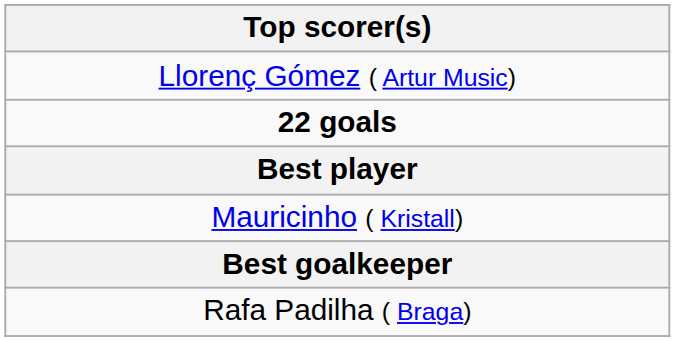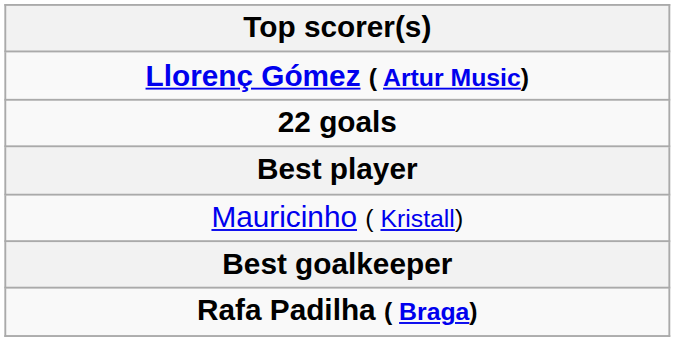(337, 75) normal -> (337, 75) bold
(337, 311) normal -> (337, 311) bold
